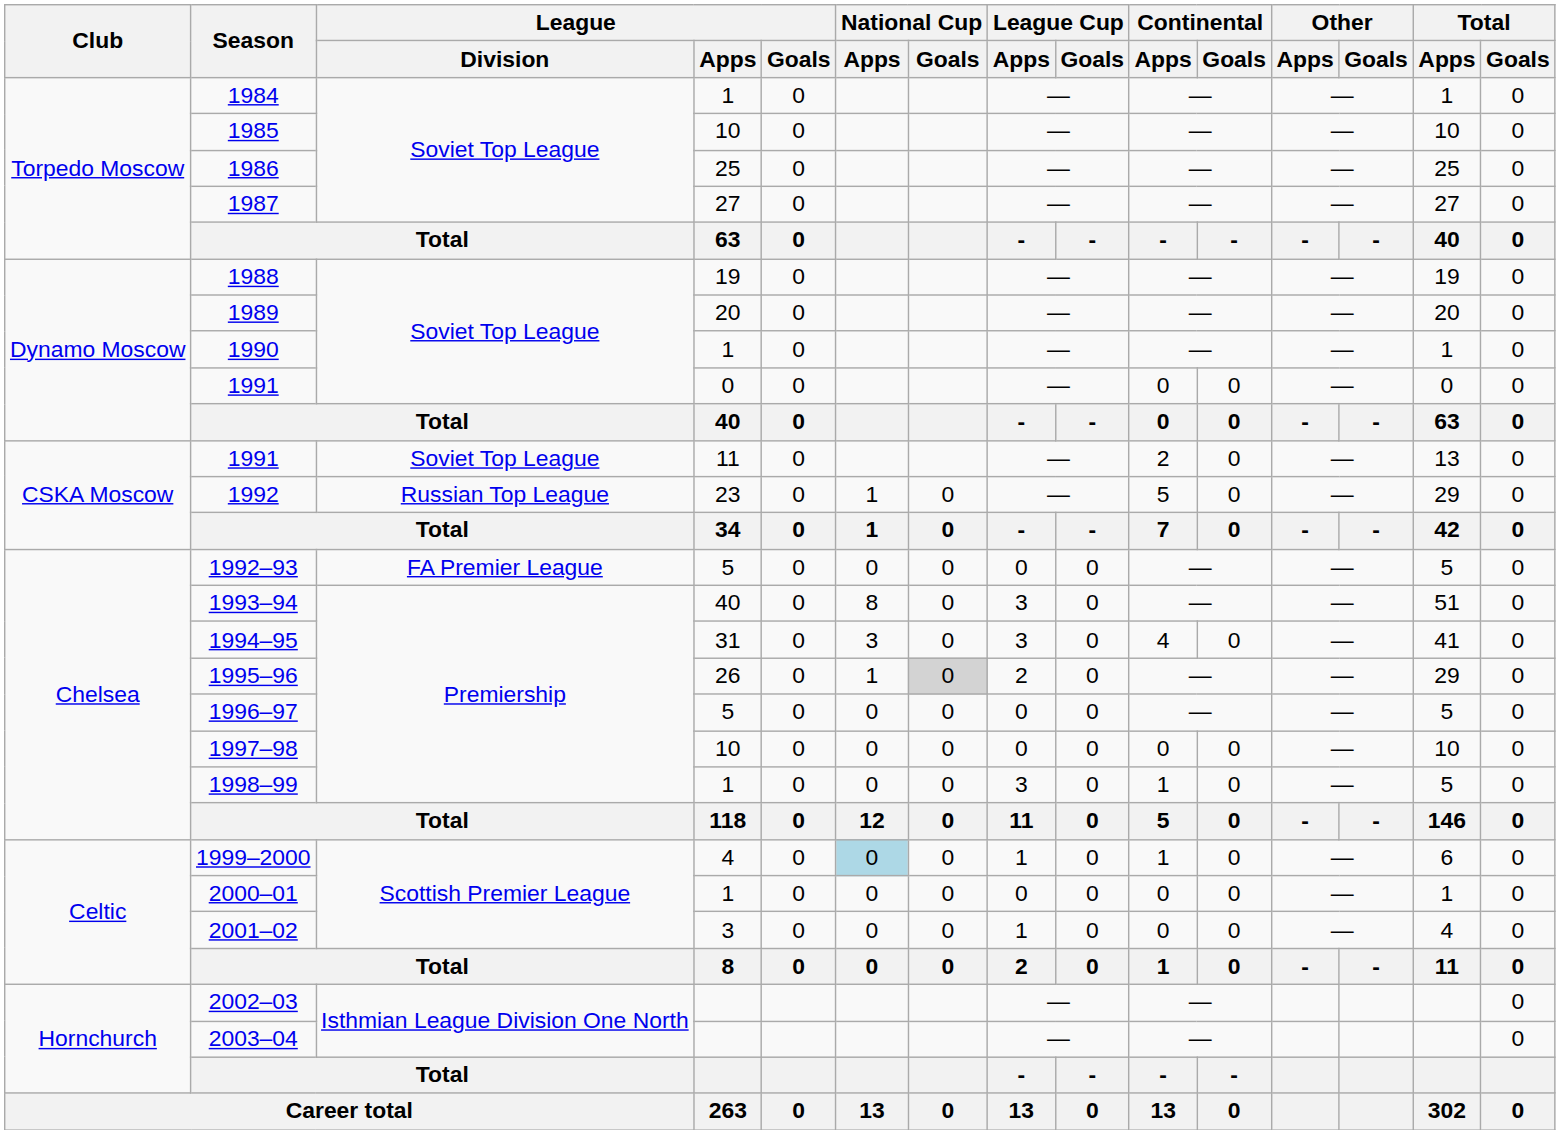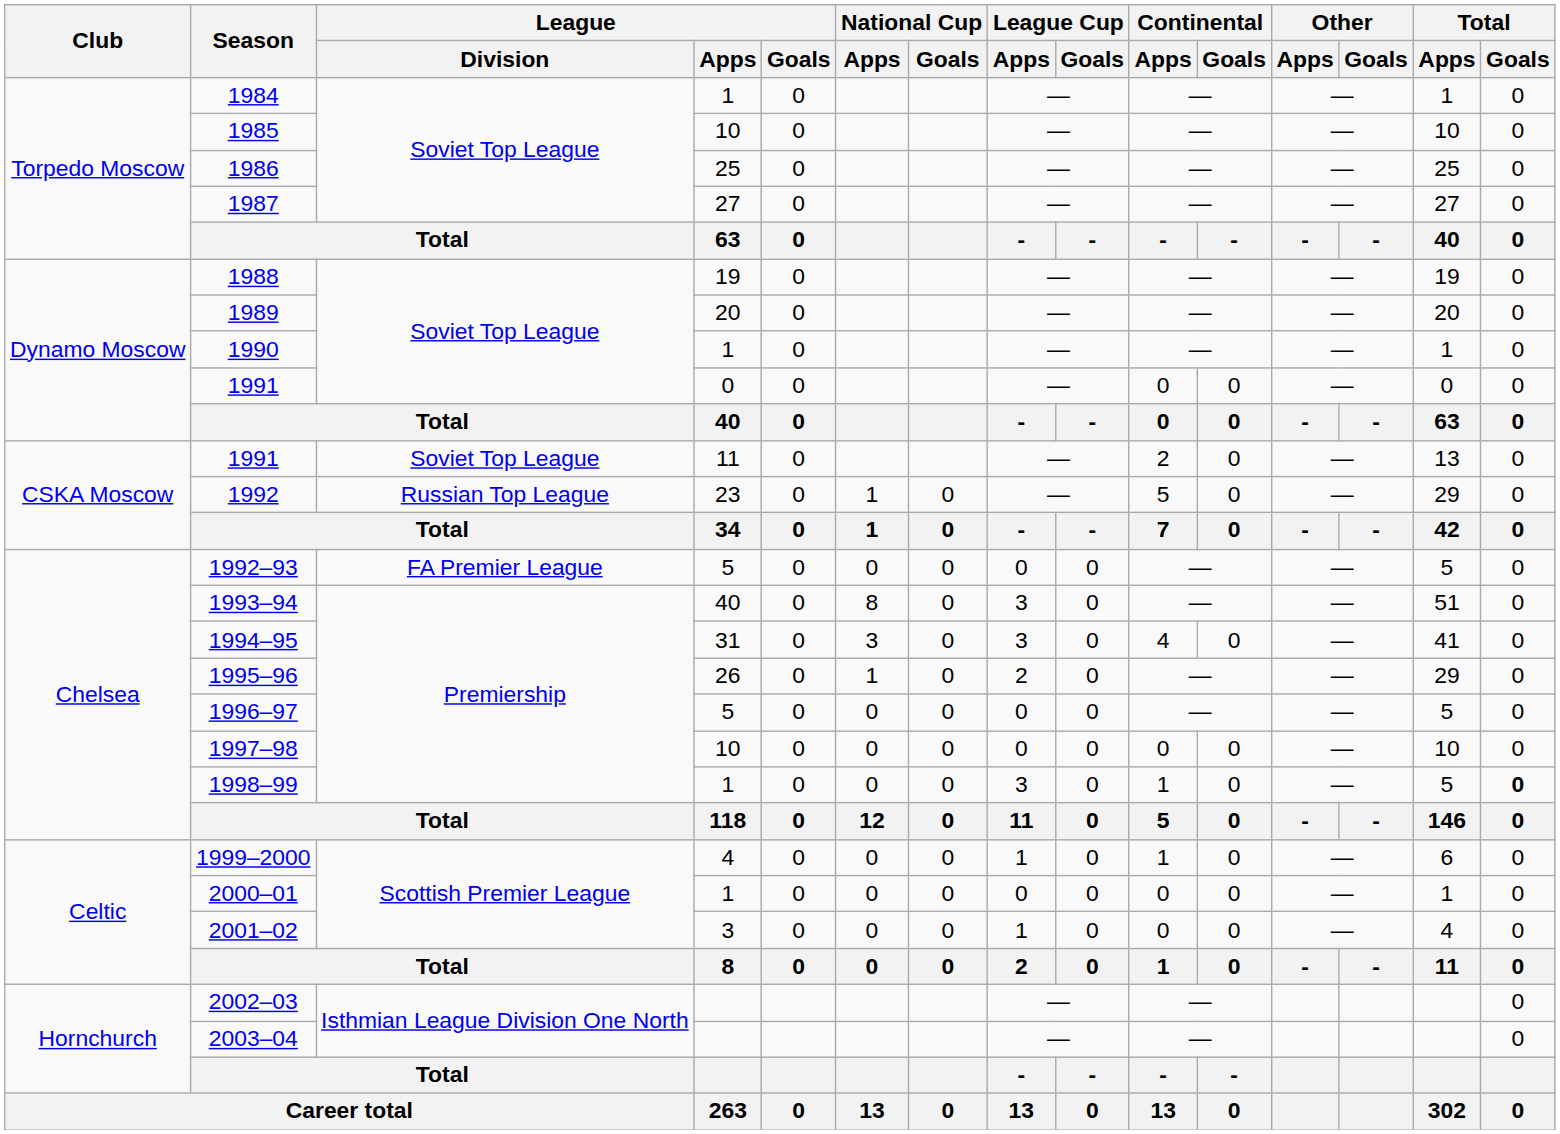(948, 675) lightgrey background -> (948, 675) no background
(1518, 784) normal -> (1518, 784) bold
(872, 857) lightblue background -> (872, 857) no background
